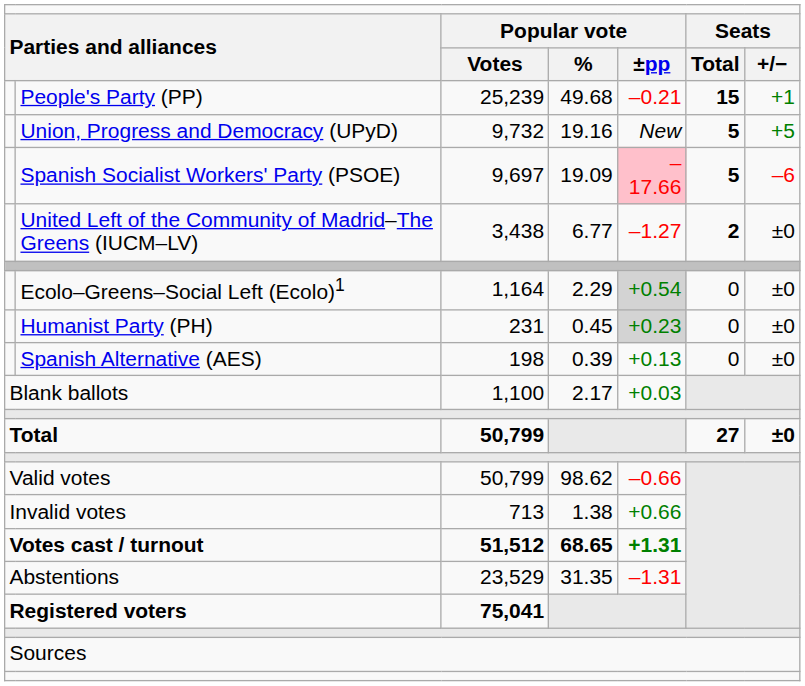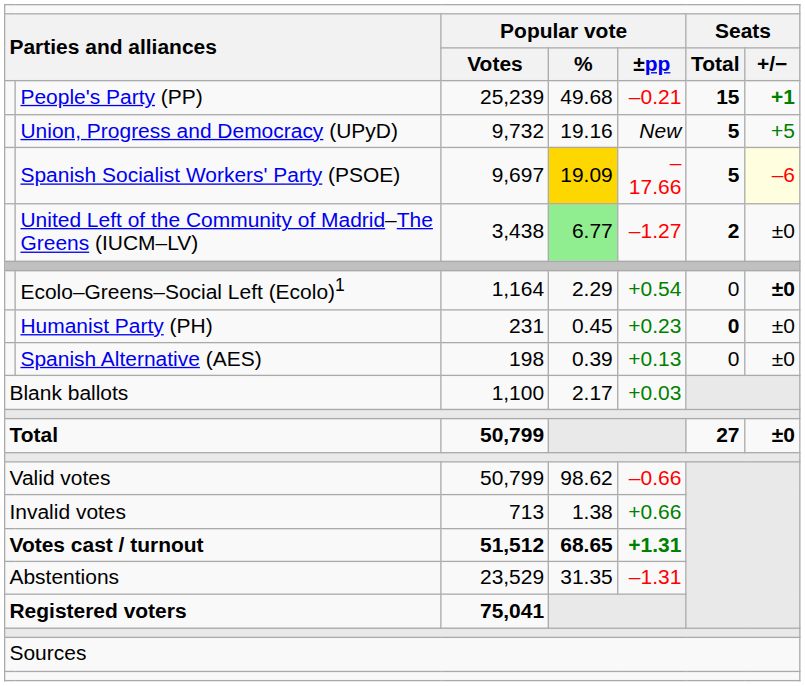(783, 97) normal -> (783, 97) bold
(586, 175) no background -> (586, 175) gold background
(655, 175) pink background -> (655, 175) no background
(783, 175) no background -> (783, 175) lightyellow background
(592, 232) no background -> (592, 232) lightgreen background
(655, 289) lightgrey background -> (655, 289) no background
(783, 289) normal -> (783, 289) bold
(655, 325) lightgrey background -> (655, 325) no background
(734, 325) normal -> (734, 325) bold
